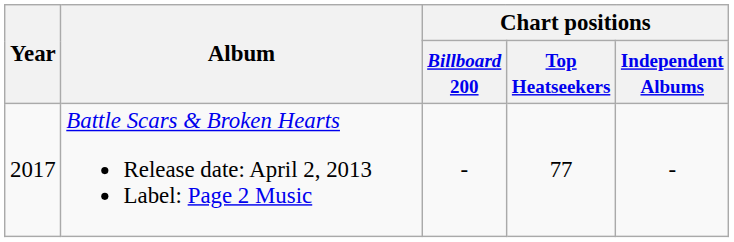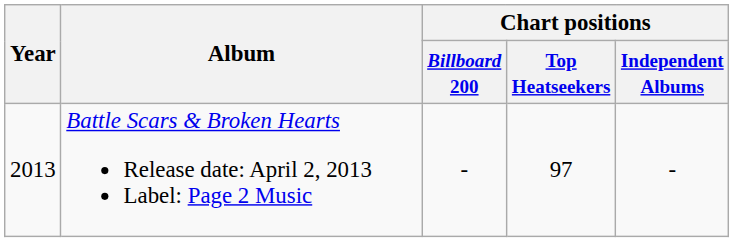(33, 169) 2017 -> (33, 169) 2013
(561, 169) 77 -> (561, 169) 97
